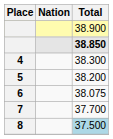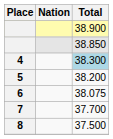(90, 45) bold -> (90, 45) normal
(90, 61) no background -> (90, 61) lightblue background
(90, 126) lightblue background -> (90, 126) no background
